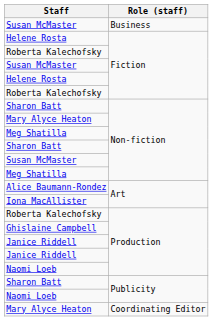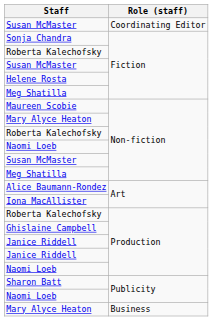(130, 25) Business -> (158, 25) Coordinating Editor
(36, 38) Helene Rosta -> (39, 38) Sonja Chandra
(54, 92) Roberta Kalechofsky -> (36, 92) Meg Shatilla
(34, 106) Sharon Batt -> (41, 106) Maureen Scobie
(36, 133) Meg Shatilla -> (54, 133) Roberta Kalechofsky
(34, 147) Sharon Batt -> (31, 147) Naomi Loeb
(158, 309) Coordinating Editor -> (130, 309) Business
